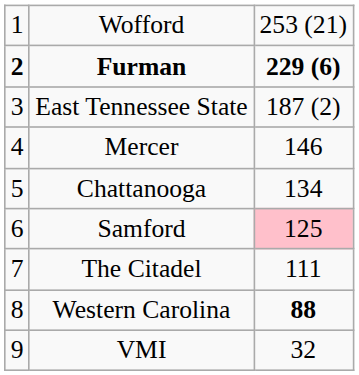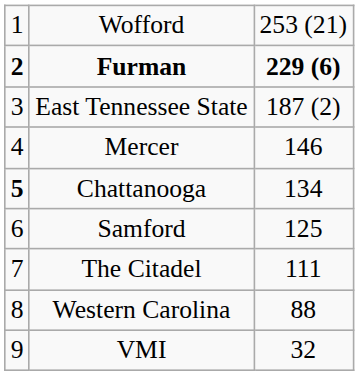(17, 187) normal -> (17, 187) bold
(303, 228) pink background -> (303, 228) no background
(303, 309) bold -> (303, 309) normal
